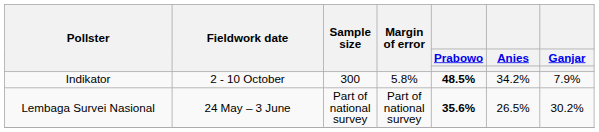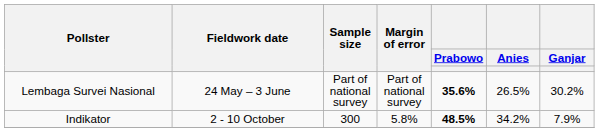rows swapped: (88, 80) <-> (88, 108)
